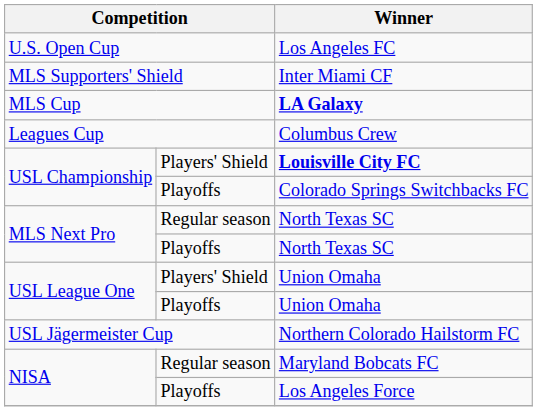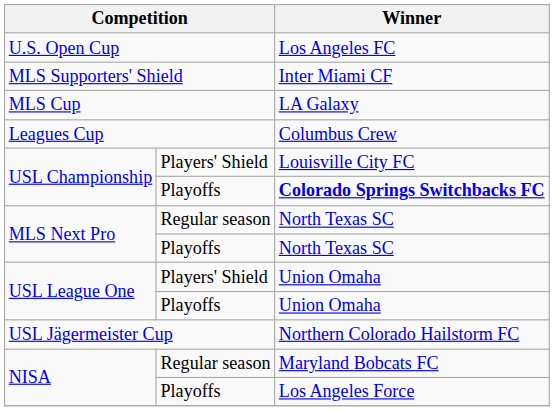(321, 104) bold -> (319, 104) normal
(350, 162) bold -> (347, 162) normal
(404, 190) normal -> (412, 190) bold
